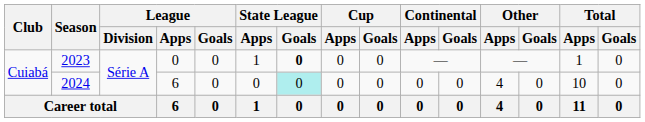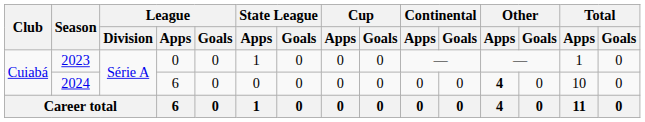(299, 60) bold -> (299, 60) normal
(299, 83) paleturquoise background -> (299, 83) no background
(499, 83) normal -> (499, 83) bold
